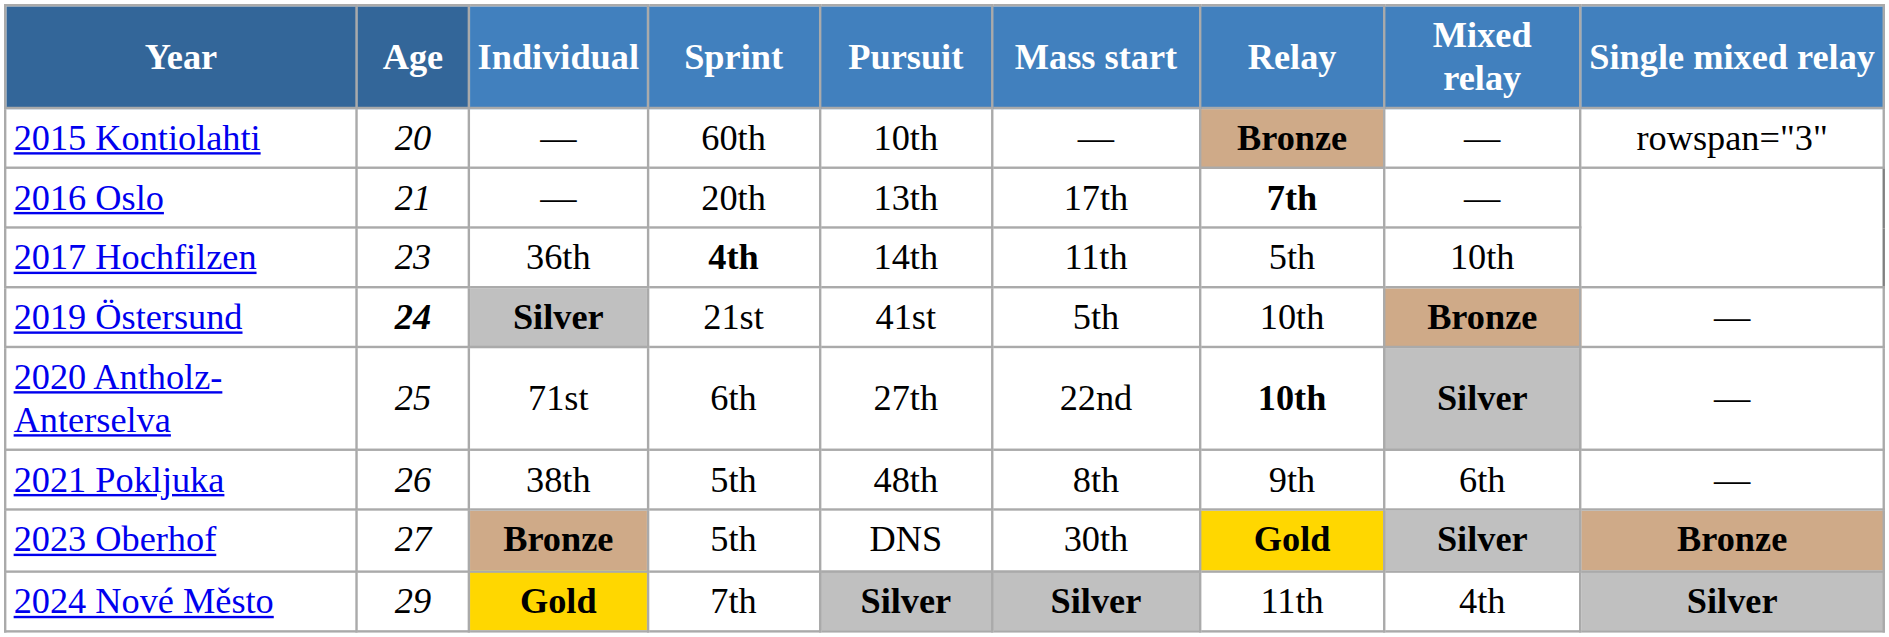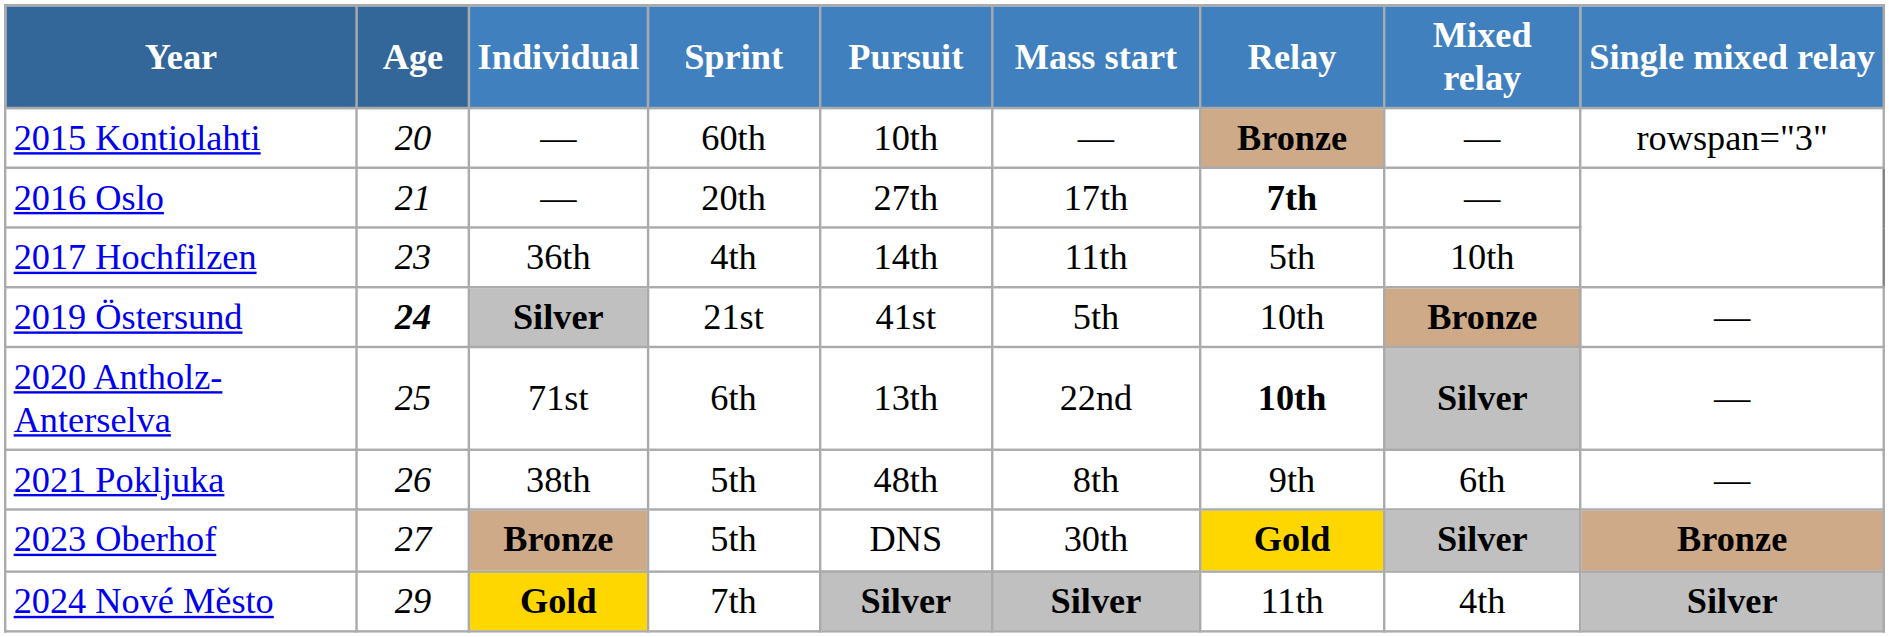(906, 197) 13th -> (906, 197) 27th
(734, 257) bold -> (734, 257) normal
(906, 398) 27th -> (906, 398) 13th
